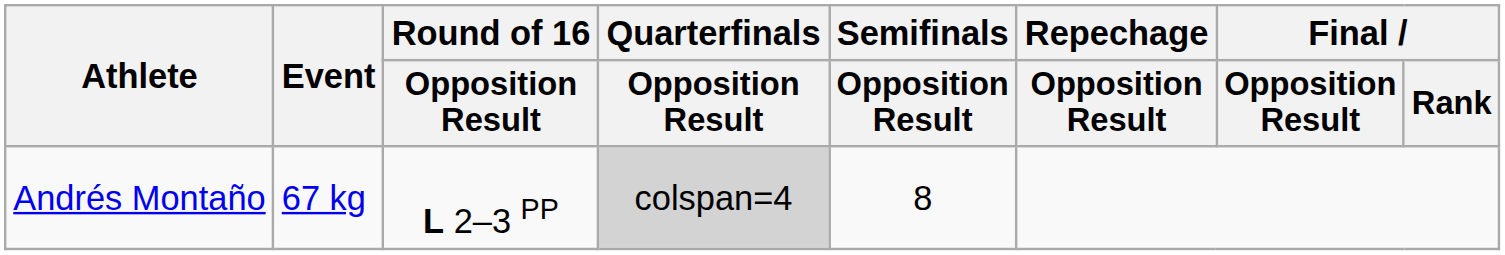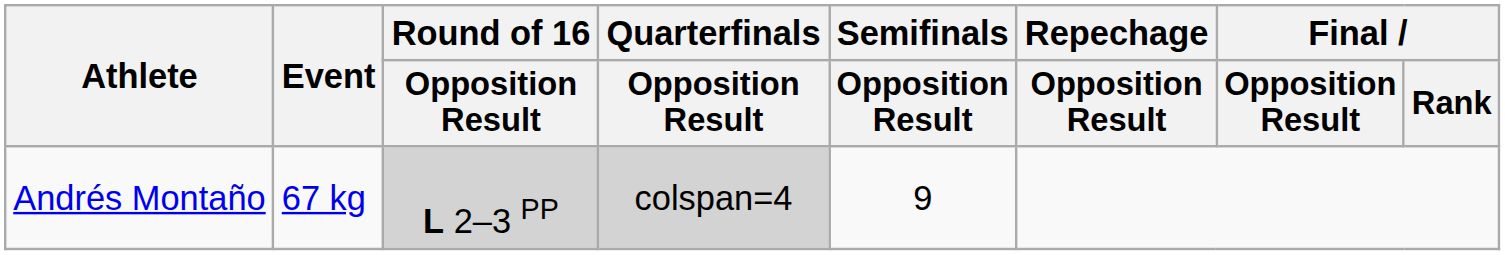(491, 217) no background -> (491, 217) lightgrey background
(923, 198) 8 -> (923, 198) 9
